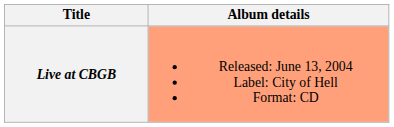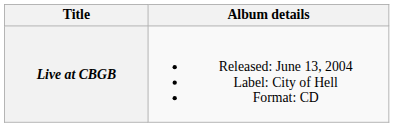(269, 82) lightsalmon background -> (269, 82) no background
